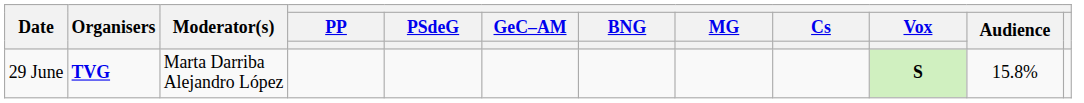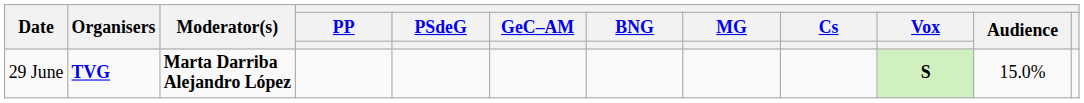(224, 73) normal -> (227, 73) bold
(1015, 73) 15.8% -> (1023, 73) 15.0%
